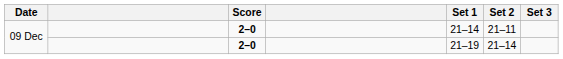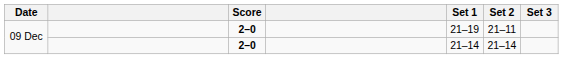(465, 29) 21–14 -> (465, 29) 21–19
(465, 45) 21–19 -> (465, 45) 21–14
